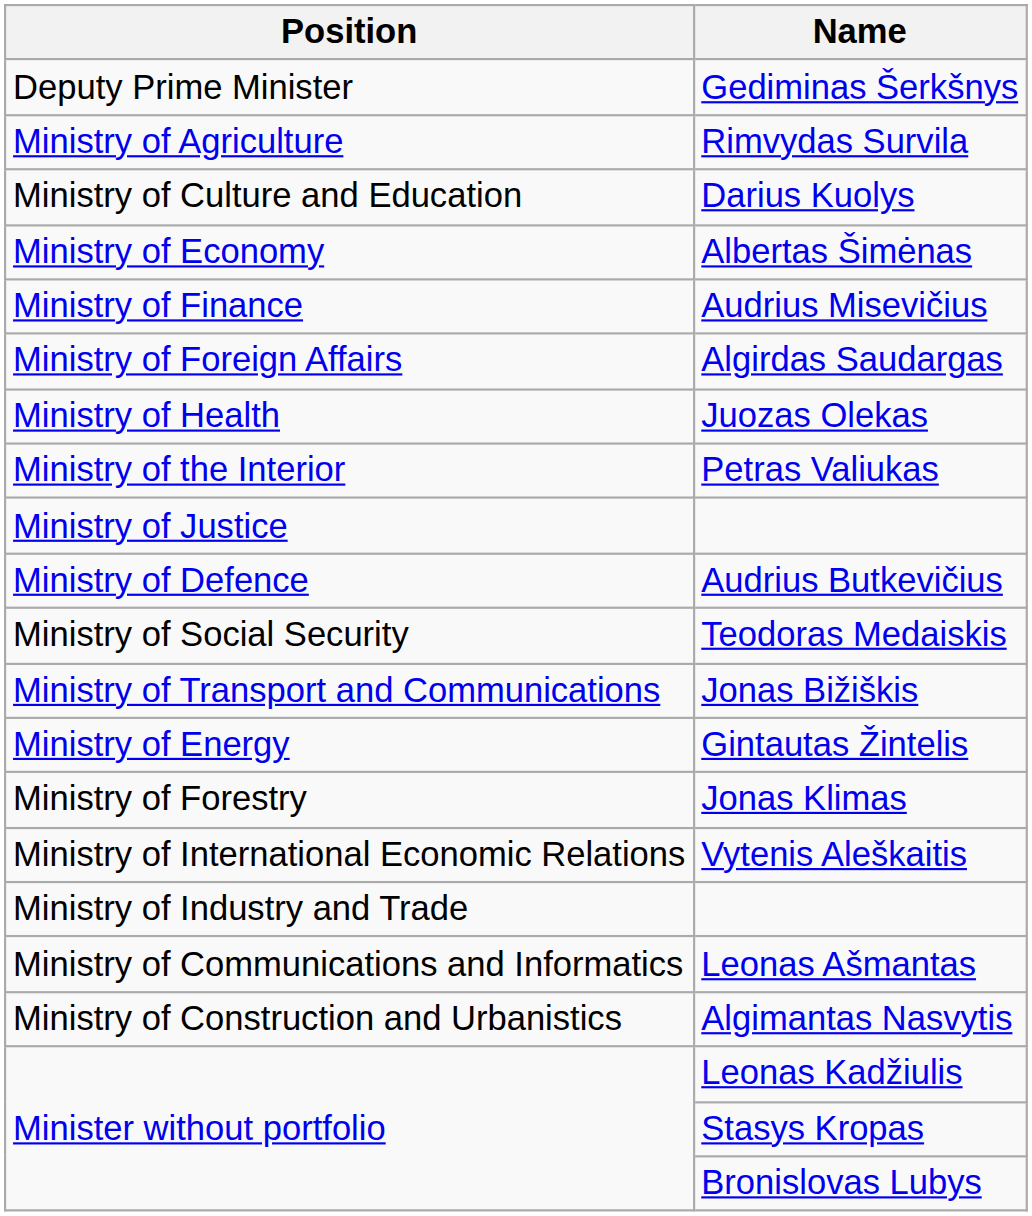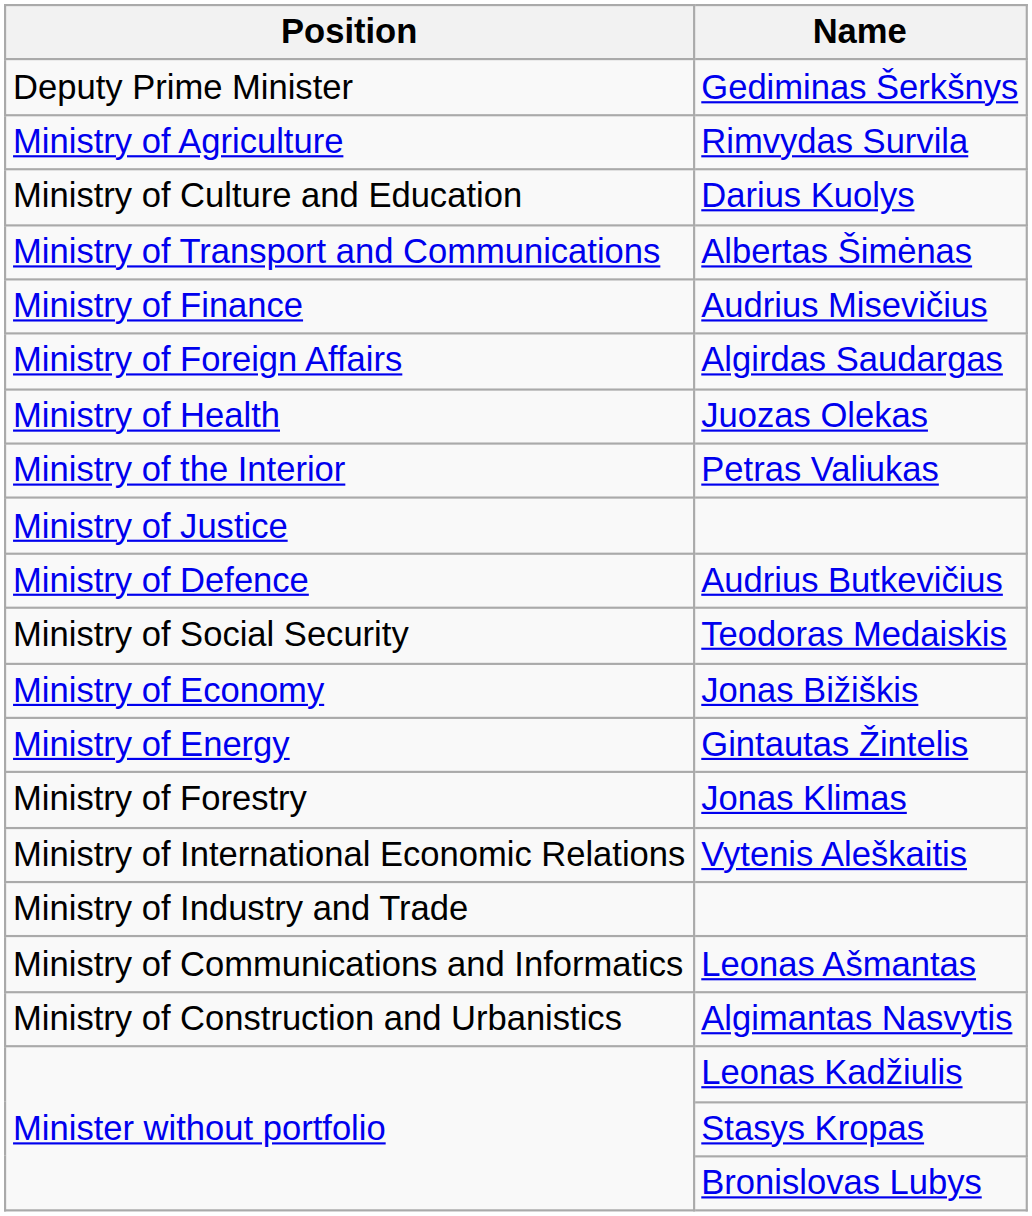(169, 251) Ministry of Economy -> (337, 251) Ministry of Transport and Communications
(337, 689) Ministry of Transport and Communications -> (169, 689) Ministry of Economy
